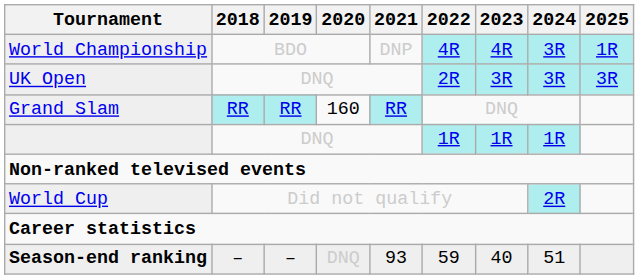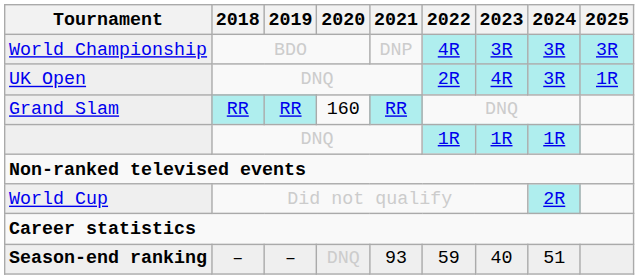(502, 50) 4R -> (502, 50) 3R
(607, 50) 1R -> (607, 50) 3R
(502, 79) 3R -> (502, 79) 4R
(607, 79) 3R -> (607, 79) 1R
